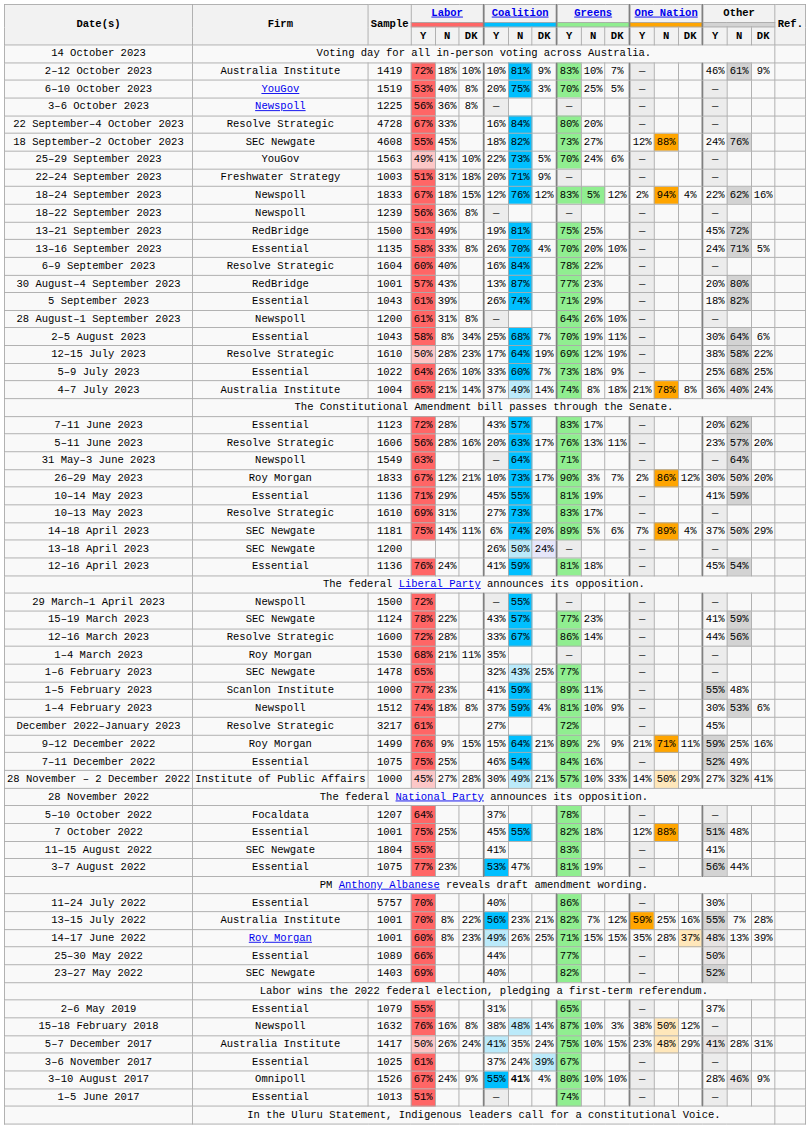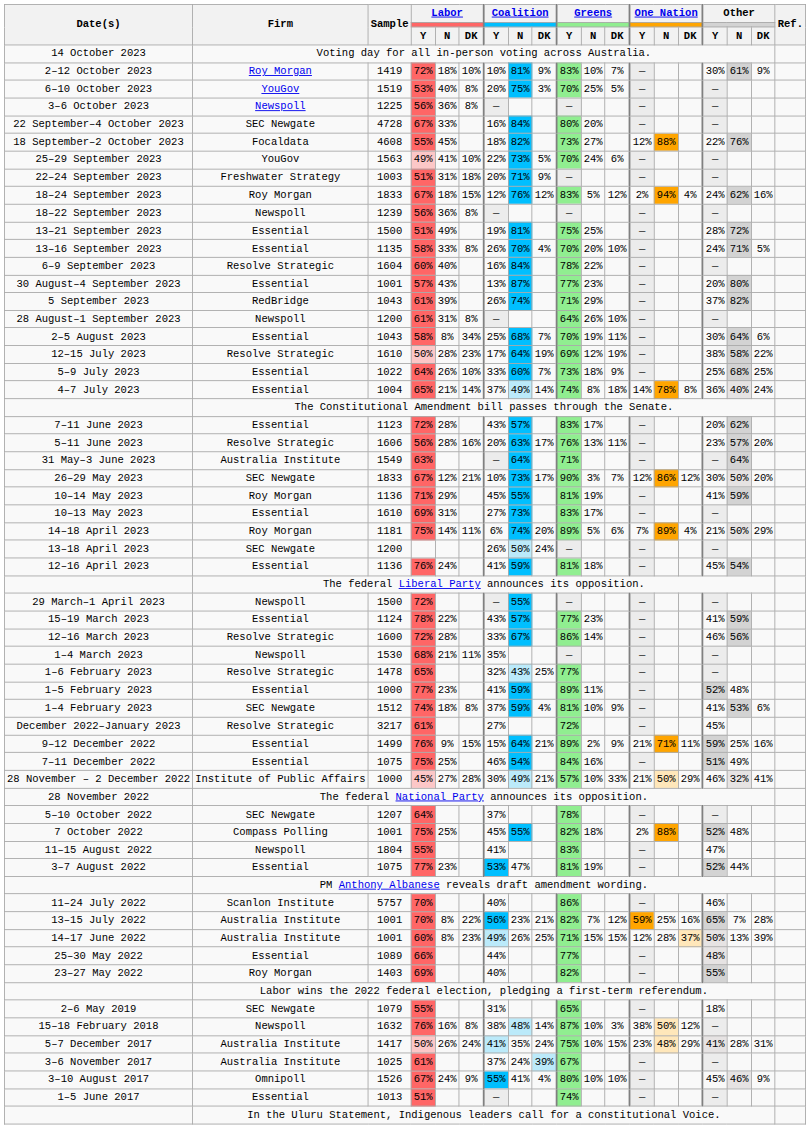(280, 71) Australia Institute -> (280, 71) Roy Morgan
(715, 71) 46% -> (715, 71) 30%
(280, 124) Resolve Strategic -> (280, 124) SEC Newgate
(280, 142) SEC Newgate -> (280, 142) Focaldata
(715, 142) 24% -> (715, 142) 22%
(280, 195) Newspoll -> (280, 195) Roy Morgan
(593, 195) lightgreen background -> (593, 195) no background
(715, 195) 22% -> (715, 195) 24%
(280, 230) RedBridge -> (280, 230) Essential
(715, 230) 45% -> (715, 230) 28%
(280, 283) RedBridge -> (280, 283) Essential
(280, 301) Essential -> (280, 301) RedBridge
(715, 301) 18% -> (715, 301) 37%
(280, 390) Australia Institute -> (280, 390) Essential
(642, 390) 21% -> (642, 390) 14%
(280, 460) Newspoll -> (280, 460) Australia Institute
(280, 478) Roy Morgan -> (280, 478) SEC Newgate
(642, 478) 2% -> (642, 478) 12%
(280, 496) Essential -> (280, 496) Roy Morgan
(280, 513) Resolve Strategic -> (280, 513) Essential
(280, 531) SEC Newgate -> (280, 531) Roy Morgan
(715, 531) 37% -> (715, 531) 21%
(544, 549) lavender background -> (544, 549) no background
(280, 620) SEC Newgate -> (280, 620) Essential
(715, 637) 44% -> (715, 637) 46%
(280, 655) Roy Morgan -> (280, 655) Newspoll
(280, 673) SEC Newgate -> (280, 673) Resolve Strategic
(280, 690) Scanlon Institute -> (280, 690) Essential
(715, 690) 55% -> (715, 690) 52%
(280, 708) Newspoll -> (280, 708) SEC Newgate
(715, 708) 30% -> (715, 708) 41%
(280, 743) Roy Morgan -> (280, 743) Essential
(715, 761) 52% -> (715, 761) 51%
(642, 779) 14% -> (642, 779) 21%
(715, 779) 27% -> (715, 779) 46%
(280, 814) Focaldata -> (280, 814) SEC Newgate
(280, 832) Essential -> (280, 832) Compass Polling
(642, 832) 12% -> (642, 832) 2%
(715, 832) 51% -> (715, 832) 52%
(280, 850) SEC Newgate -> (280, 850) Newspoll
(715, 850) 41% -> (715, 850) 47%
(715, 867) 56% -> (715, 867) 52%
(280, 903) Essential -> (280, 903) Scanlon Institute
(715, 903) 30% -> (715, 903) 46%
(715, 920) 55% -> (715, 920) 65%
(280, 938) Roy Morgan -> (280, 938) Australia Institute
(642, 938) 35% -> (642, 938) 12%
(715, 938) 48% -> (715, 938) 50%
(715, 956) 50% -> (715, 956) 48%
(280, 973) SEC Newgate -> (280, 973) Roy Morgan
(715, 973) 52% -> (715, 973) 55%
(280, 1009) Essential -> (280, 1009) SEC Newgate
(715, 1009) 37% -> (715, 1009) 18%
(280, 1062) Essential -> (280, 1062) Australia Institute
(520, 1080) bold -> (520, 1080) normal
(715, 1080) 28% -> (715, 1080) 45%
